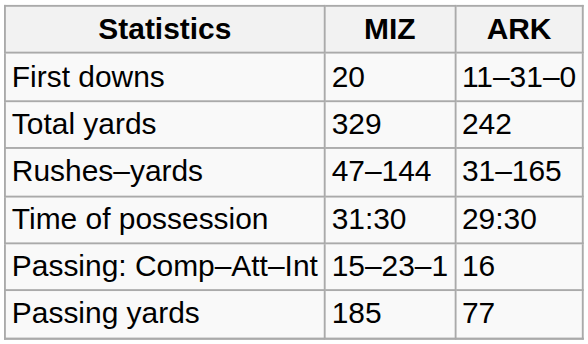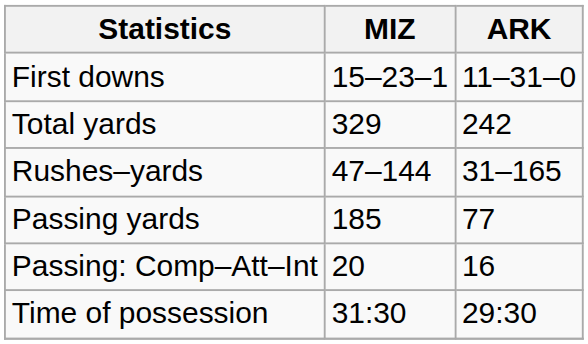(348, 76) 20 -> (390, 76) 15–23–1
rows swapped: (106, 313) <-> (140, 218)
(390, 266) 15–23–1 -> (348, 266) 20
